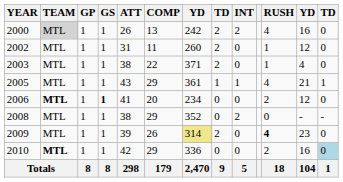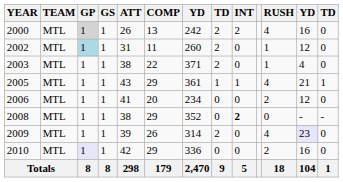(54, 30) lightgrey background -> (54, 30) no background
(83, 30) no background -> (83, 30) lightgrey background
(83, 47) no background -> (83, 47) lightblue background
(55, 99) bold -> (54, 99) normal
(103, 99) bold -> (103, 99) normal
(237, 116) normal -> (237, 116) bold
(193, 133) khaki background -> (193, 133) no background
(267, 133) bold -> (267, 133) normal
(305, 133) no background -> (305, 133) lavender background
(55, 151) bold -> (54, 151) normal
(83, 151) no background -> (83, 151) lavender background
(323, 151) lightblue background -> (323, 151) no background
